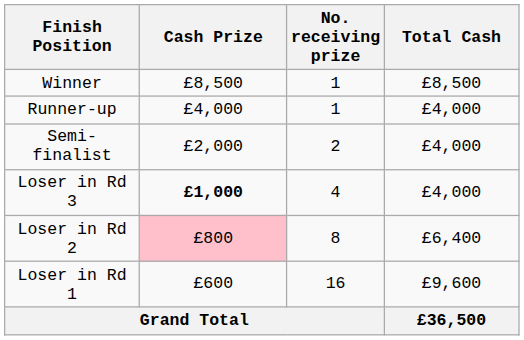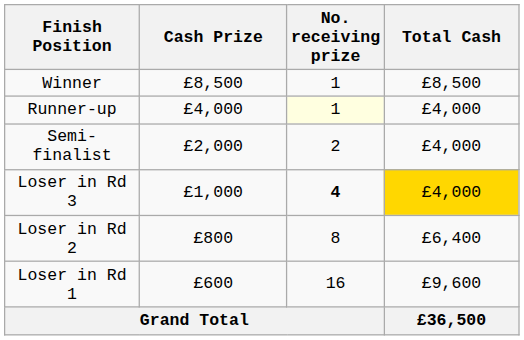(336, 110) no background -> (336, 110) lightyellow background
(213, 192) bold -> (213, 192) normal
(336, 192) normal -> (336, 192) bold
(451, 192) no background -> (451, 192) gold background
(213, 238) pink background -> (213, 238) no background
